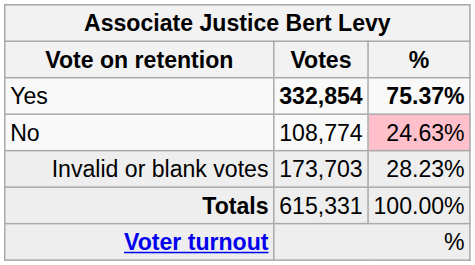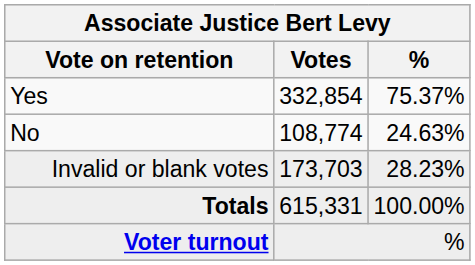(321, 96) bold -> (321, 96) normal
(425, 96) bold -> (425, 96) normal
(425, 133) pink background -> (425, 133) no background
